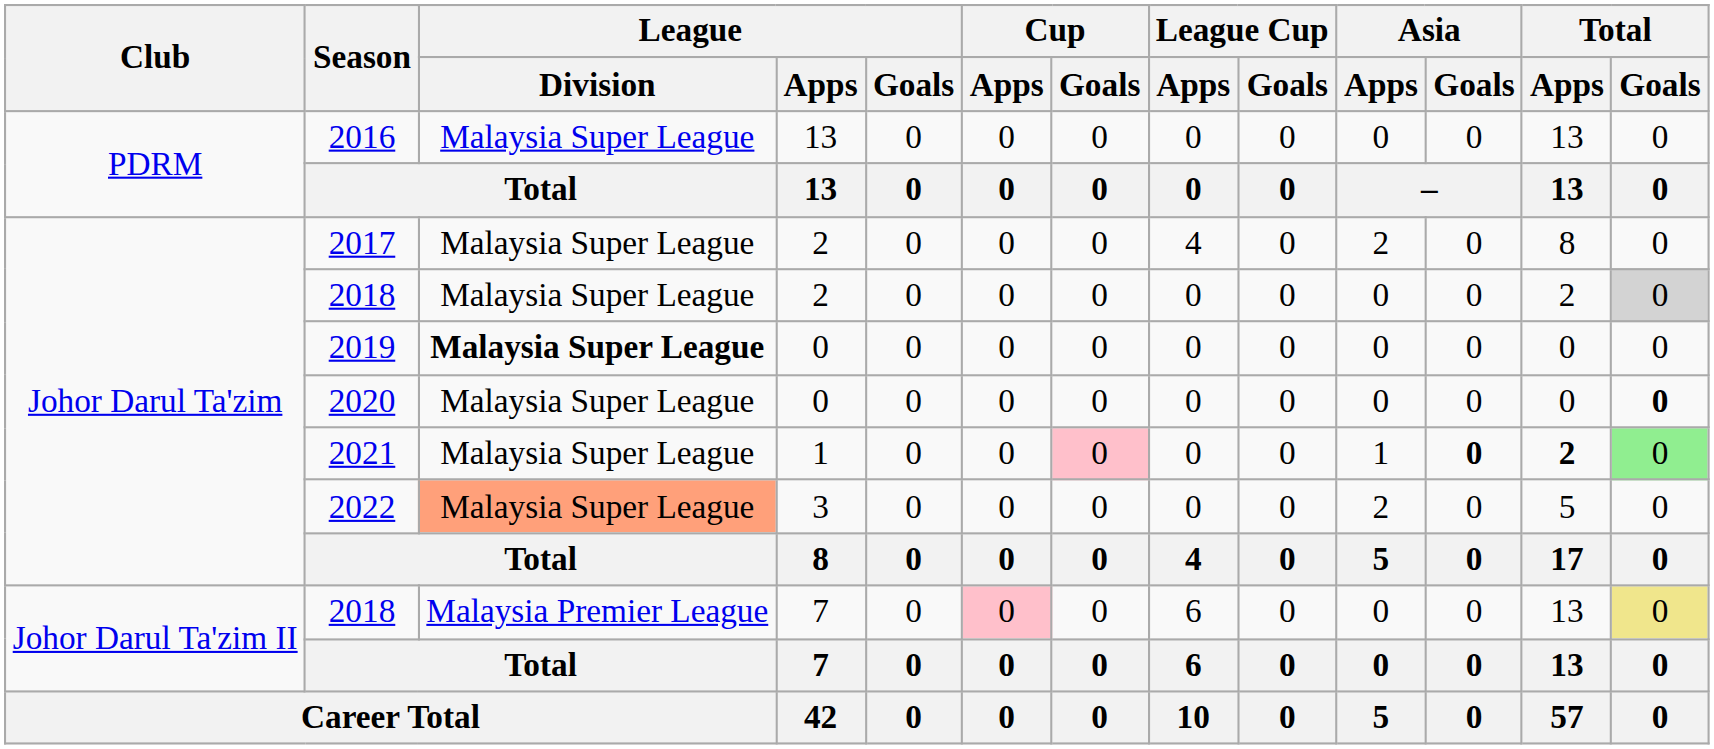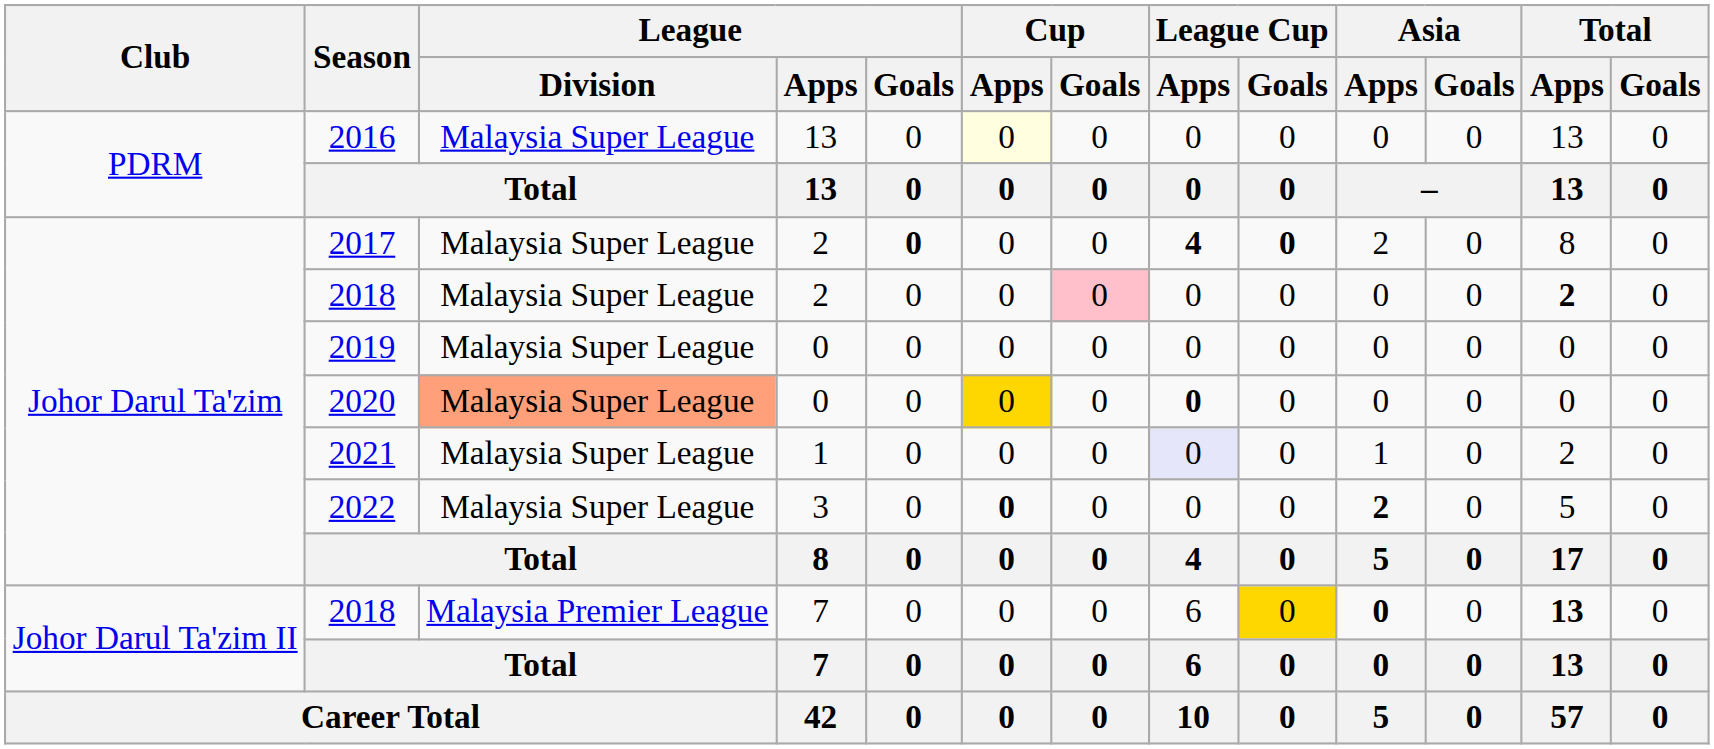(1007, 136) no background -> (1007, 136) lightyellow background
(914, 242) normal -> (914, 242) bold
(1193, 242) normal -> (1193, 242) bold
(1287, 242) normal -> (1287, 242) bold
(1100, 294) no background -> (1100, 294) pink background
(1567, 294) normal -> (1567, 294) bold
(1660, 294) lightgrey background -> (1660, 294) no background
(597, 347) bold -> (597, 347) normal
(597, 400) no background -> (597, 400) lightsalmon background
(1007, 400) no background -> (1007, 400) gold background
(1193, 400) normal -> (1193, 400) bold
(1660, 400) bold -> (1660, 400) normal
(1100, 453) pink background -> (1100, 453) no background
(1193, 453) no background -> (1193, 453) lavender background
(1474, 453) bold -> (1474, 453) normal
(1567, 453) bold -> (1567, 453) normal
(1660, 453) lightgreen background -> (1660, 453) no background
(597, 505) lightsalmon background -> (597, 505) no background
(1007, 505) normal -> (1007, 505) bold
(1381, 505) normal -> (1381, 505) bold
(1007, 611) pink background -> (1007, 611) no background
(1287, 611) no background -> (1287, 611) gold background
(1381, 611) normal -> (1381, 611) bold
(1567, 611) normal -> (1567, 611) bold
(1660, 611) khaki background -> (1660, 611) no background
